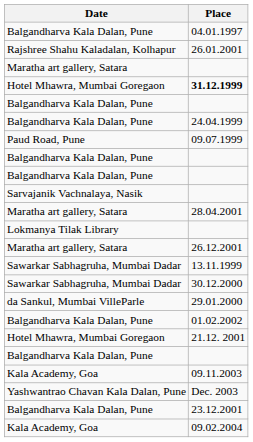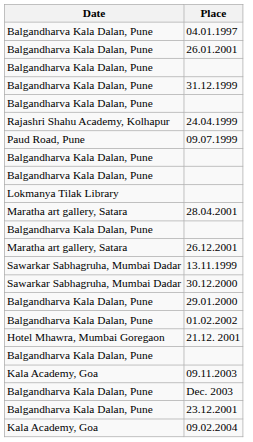(91, 49) Rajshree Shahu Kaladalan, Kolhapur -> (80, 49) Balgandharva Kala Dalan, Pune
(67, 67) Maratha art gallery, Satara -> (80, 67) Balgandharva Kala Dalan, Pune
(86, 85) Hotel Mhawra, Mumbai Goregaon -> (80, 85) Balgandharva Kala Dalan, Pune
(217, 85) bold -> (212, 85) normal
(80, 121) Balgandharva Kala Dalan, Pune -> (88, 121) Rajashri Shahu Academy, Kolhapur
(75, 193) Sarvajanik Vachnalaya, Nasik -> (63, 193) Lokmanya Tilak Library
(63, 229) Lokmanya Tilak Library -> (80, 229) Balgandharva Kala Dalan, Pune
(76, 301) da Sankul, Mumbai VilleParle -> (80, 301) Balgandharva Kala Dalan, Pune
(96, 391) Yashwantrao Chavan Kala Dalan, Pune -> (80, 391) Balgandharva Kala Dalan, Pune
